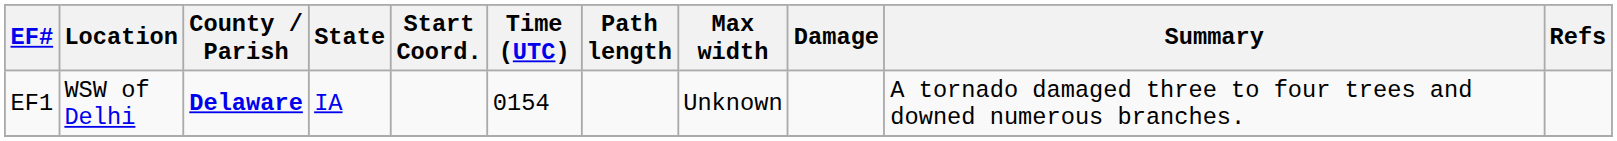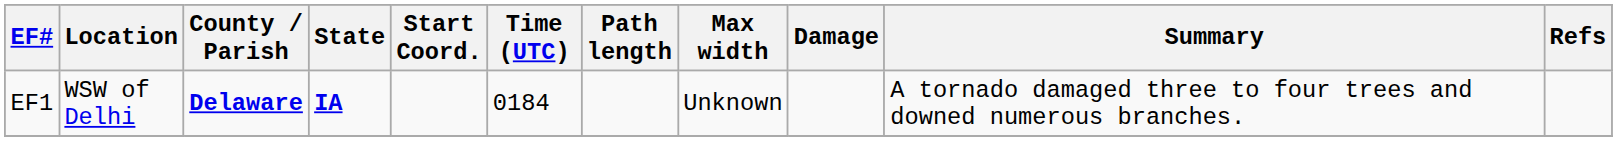(328, 104) normal -> (328, 104) bold
(521, 104) 0154 -> (521, 104) 0184
